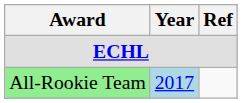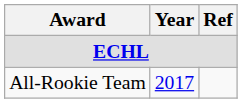(77, 82) lightgreen background -> (77, 82) no background
(174, 82) lightblue background -> (174, 82) no background
